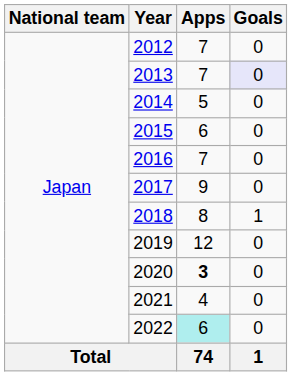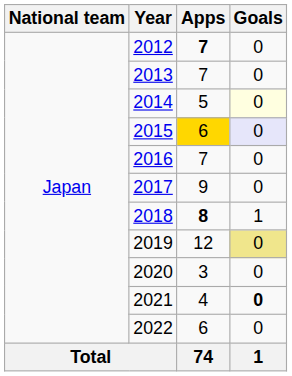(203, 46) normal -> (203, 46) bold
(258, 74) lavender background -> (258, 74) no background
(258, 103) no background -> (258, 103) lightyellow background
(203, 131) no background -> (203, 131) gold background
(258, 131) no background -> (258, 131) lavender background
(203, 215) normal -> (203, 215) bold
(258, 243) no background -> (258, 243) khaki background
(203, 272) bold -> (203, 272) normal
(258, 300) normal -> (258, 300) bold
(203, 328) paleturquoise background -> (203, 328) no background
